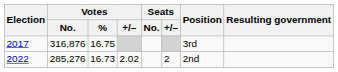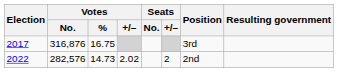(68, 59) 285,276 -> (68, 59) 282,576
(103, 59) 16.73 -> (103, 59) 14.73
